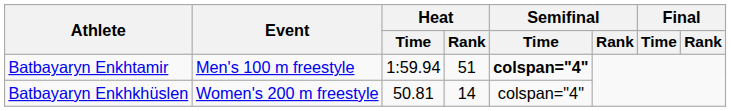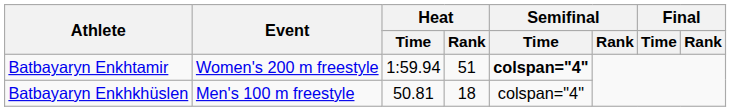(275, 68) Men's 100 m freestyle -> (287, 68) Women's 200 m freestyle
(287, 93) Women's 200 m freestyle -> (275, 93) Men's 100 m freestyle
(467, 93) 14 -> (467, 93) 18
